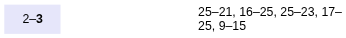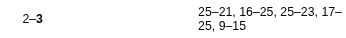(33, 19) lavender background -> (33, 19) no background
